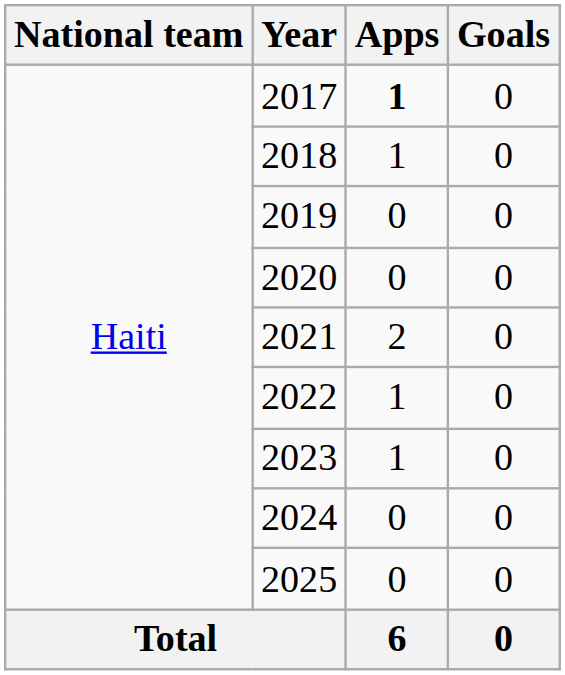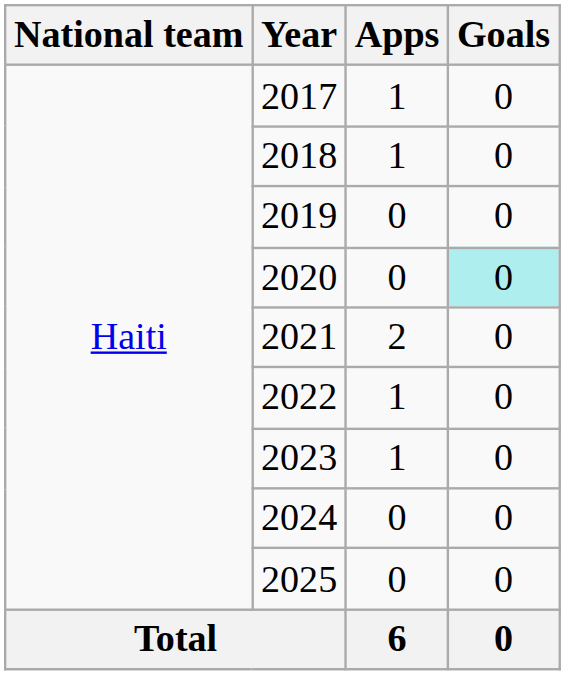(397, 95) bold -> (397, 95) normal
(504, 276) no background -> (504, 276) paleturquoise background
